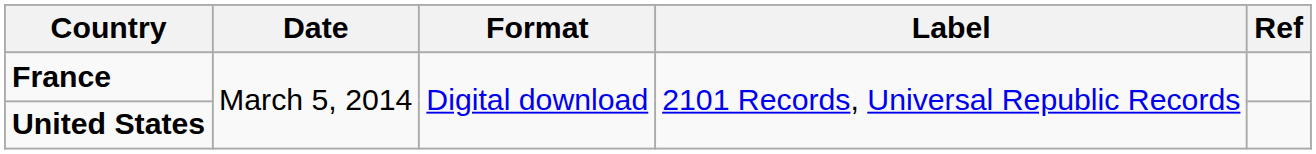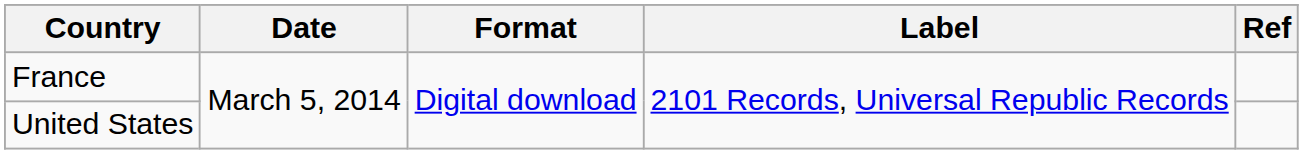(61, 76) bold -> (59, 76) normal
(109, 124) bold -> (103, 124) normal
